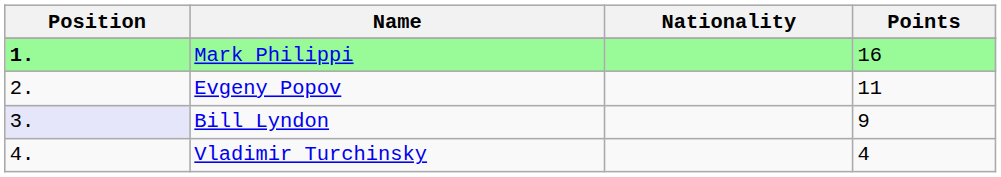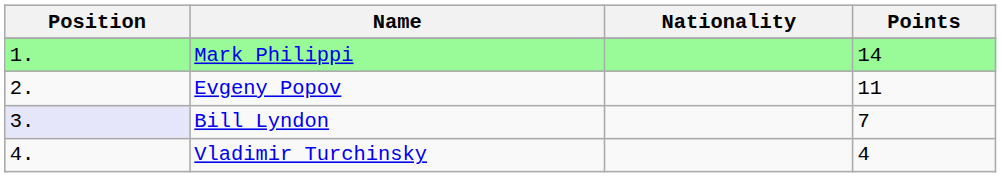(22, 55) bold -> (22, 55) normal
(870, 55) 16 -> (870, 55) 14
(864, 122) 9 -> (864, 122) 7
